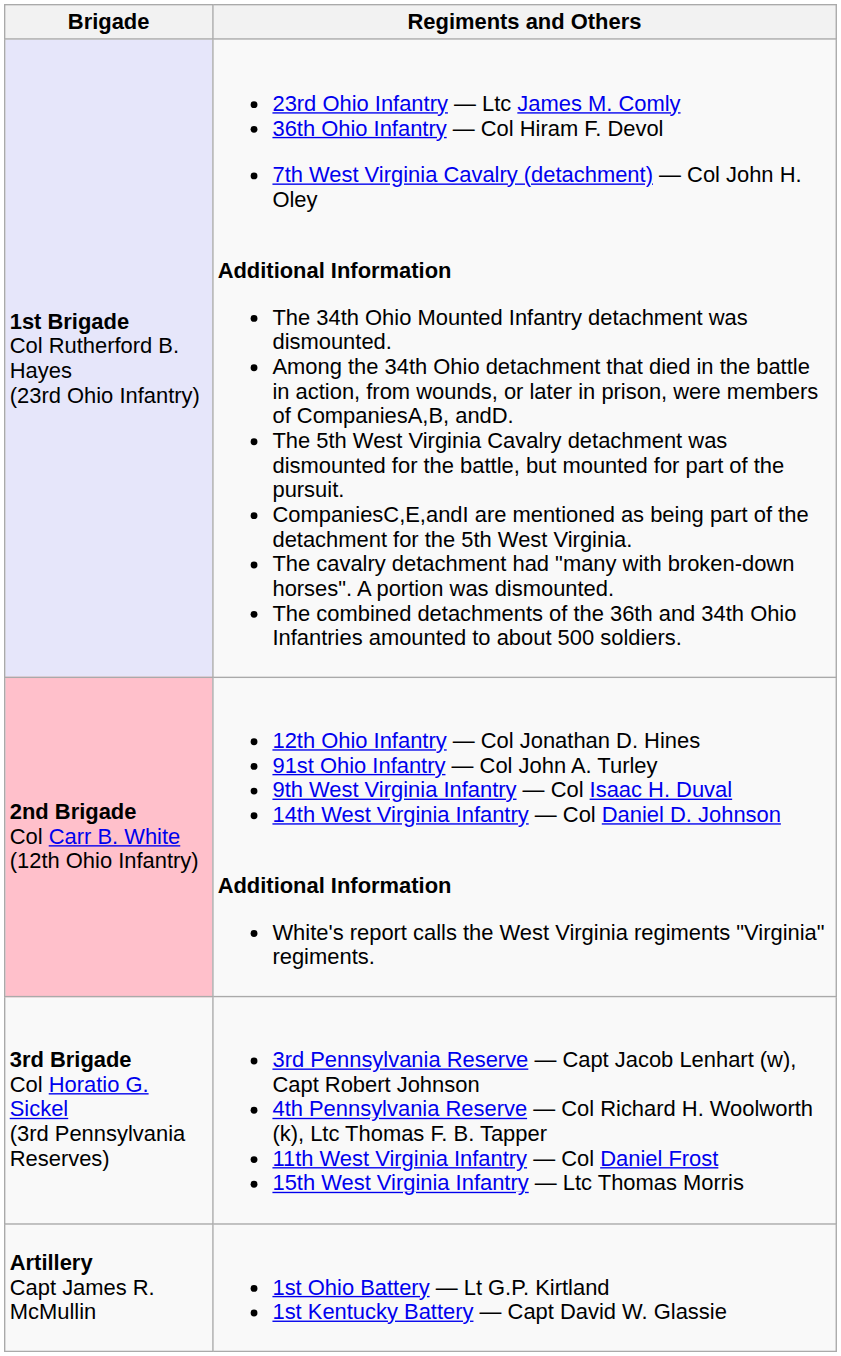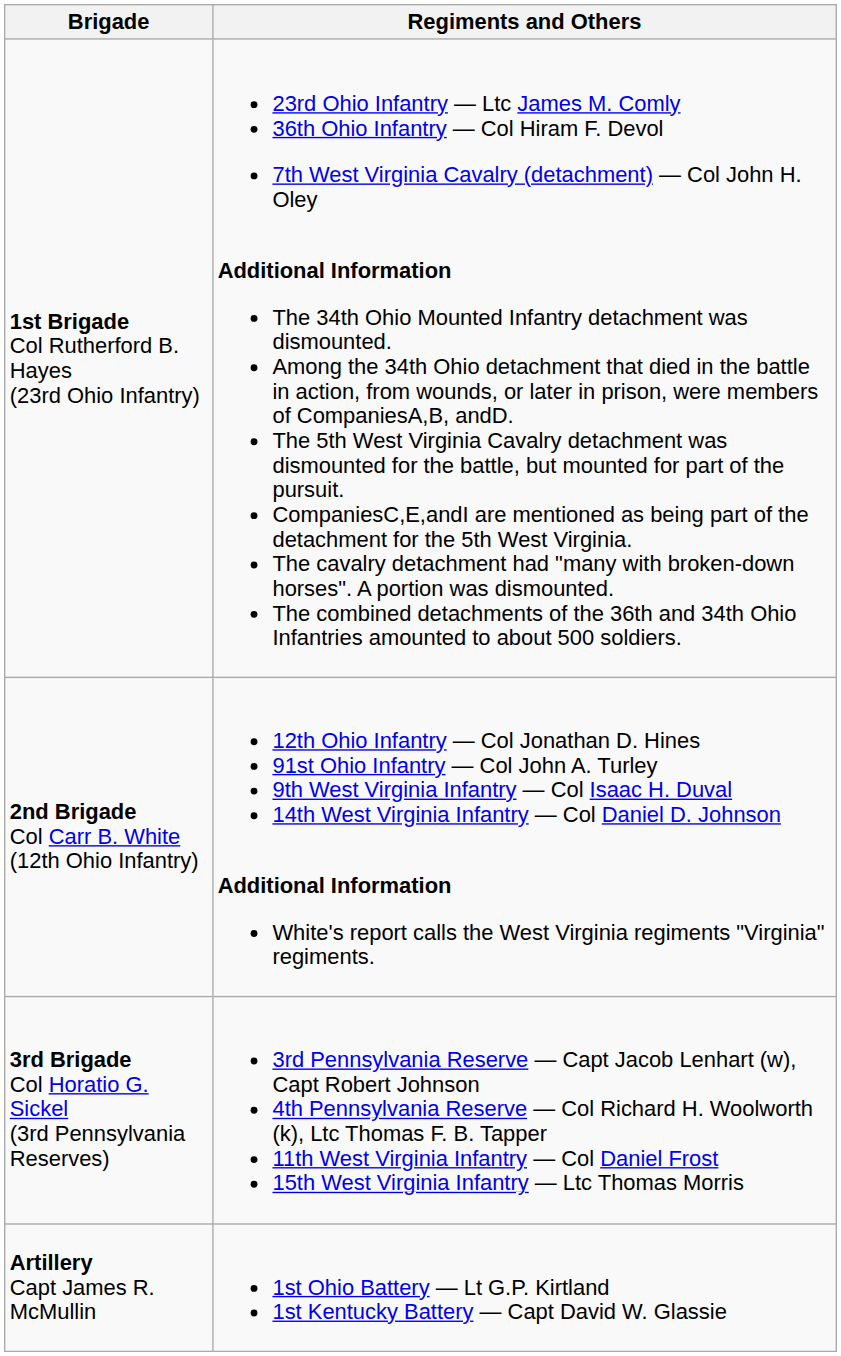(105, 358) lavender background -> (105, 358) no background
(104, 836) pink background -> (104, 836) no background
